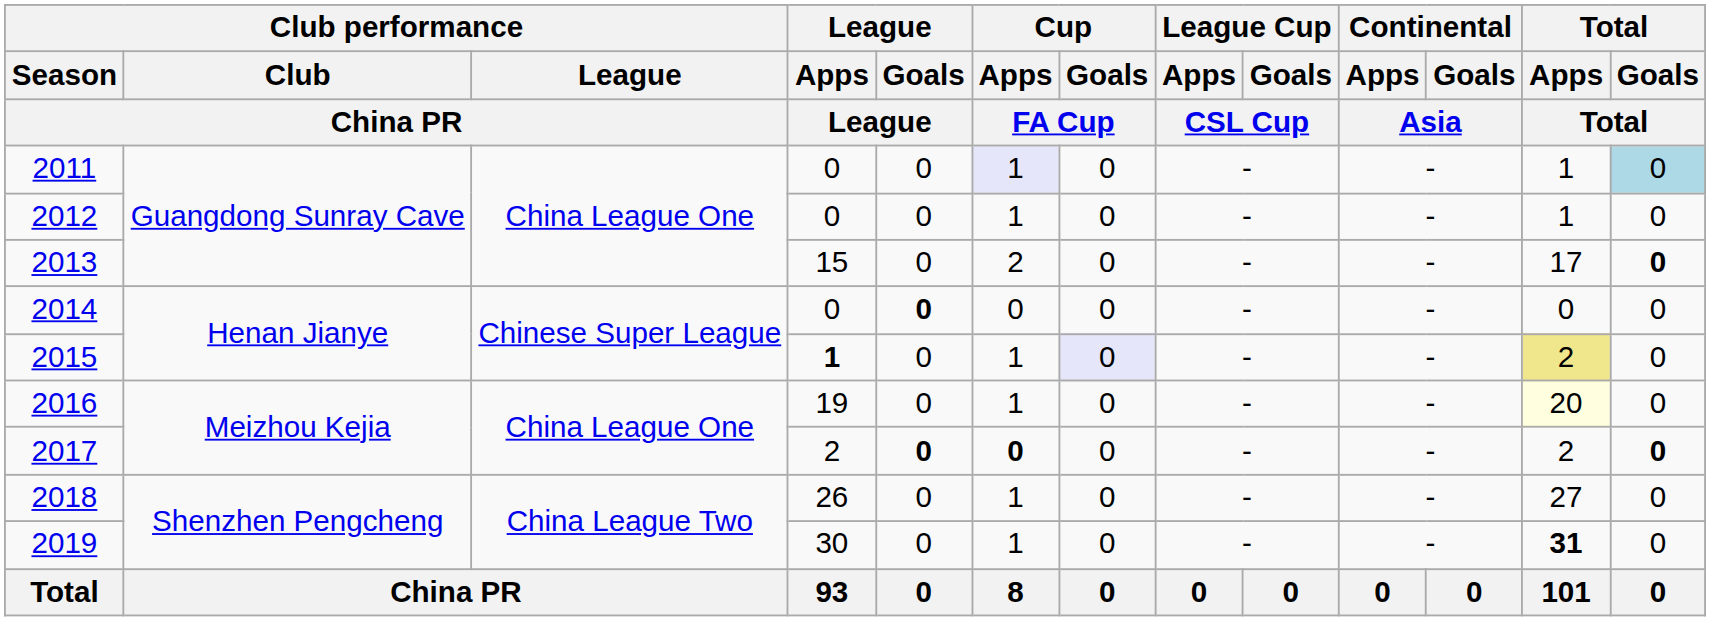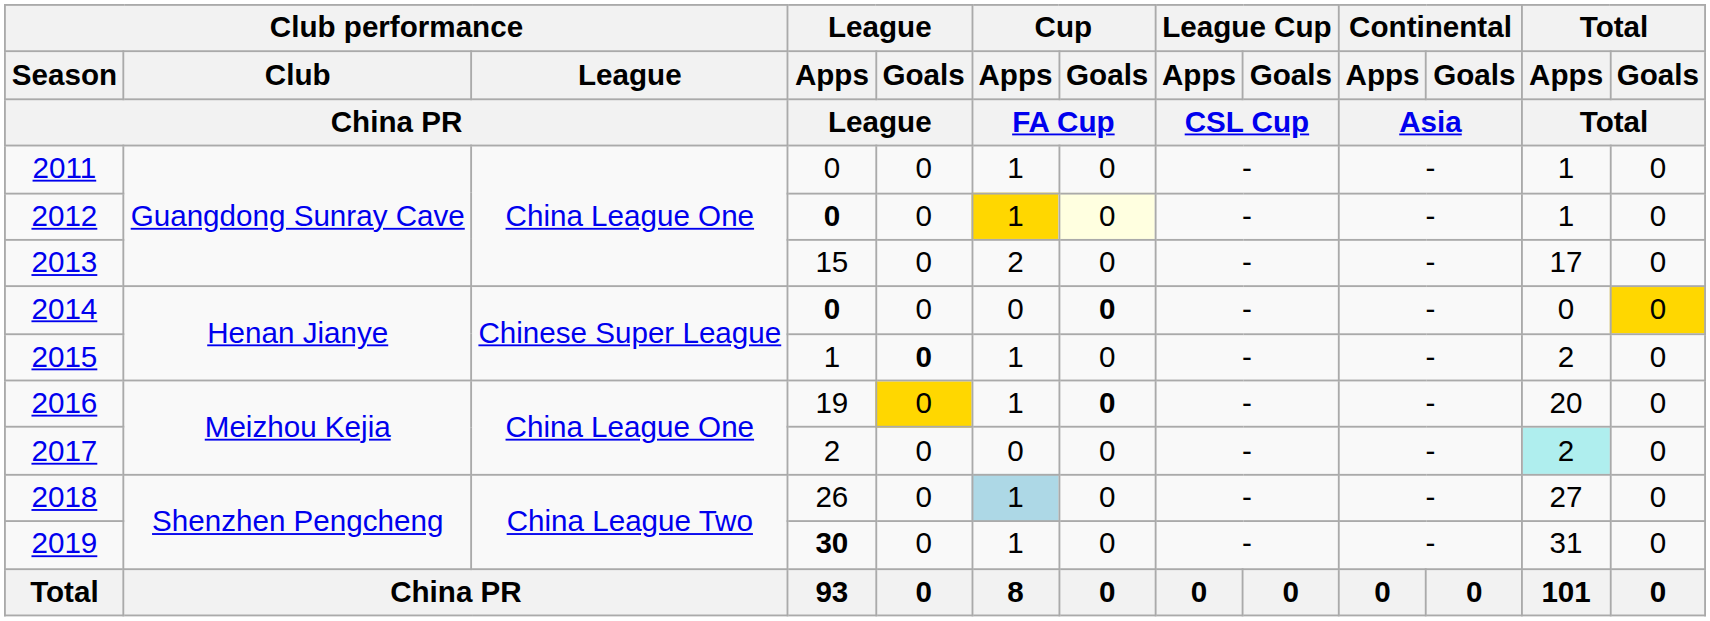(1015, 168) lavender background -> (1015, 168) no background
(1658, 168) lightblue background -> (1658, 168) no background
(832, 215) normal -> (832, 215) bold
(1015, 215) no background -> (1015, 215) gold background
(1107, 215) no background -> (1107, 215) lightyellow background
(1658, 262) bold -> (1658, 262) normal
(832, 309) normal -> (832, 309) bold
(924, 309) bold -> (924, 309) normal
(1107, 309) normal -> (1107, 309) bold
(1658, 309) no background -> (1658, 309) gold background
(832, 356) bold -> (832, 356) normal
(924, 356) normal -> (924, 356) bold
(1107, 356) lavender background -> (1107, 356) no background
(1566, 356) khaki background -> (1566, 356) no background
(924, 403) no background -> (924, 403) gold background
(1107, 403) normal -> (1107, 403) bold
(1566, 403) lightyellow background -> (1566, 403) no background
(924, 450) bold -> (924, 450) normal
(1015, 450) bold -> (1015, 450) normal
(1566, 450) no background -> (1566, 450) paleturquoise background
(1658, 450) bold -> (1658, 450) normal
(1015, 497) no background -> (1015, 497) lightblue background
(832, 544) normal -> (832, 544) bold
(1566, 544) bold -> (1566, 544) normal
